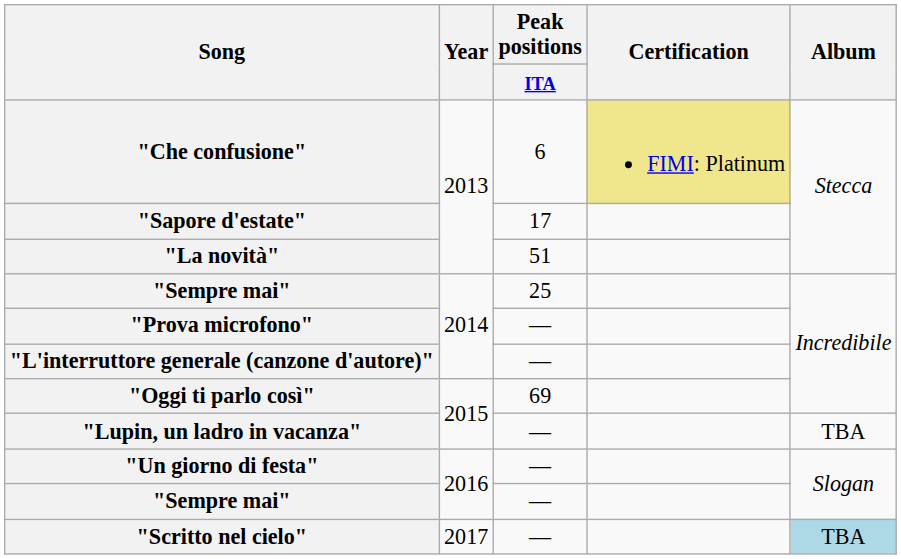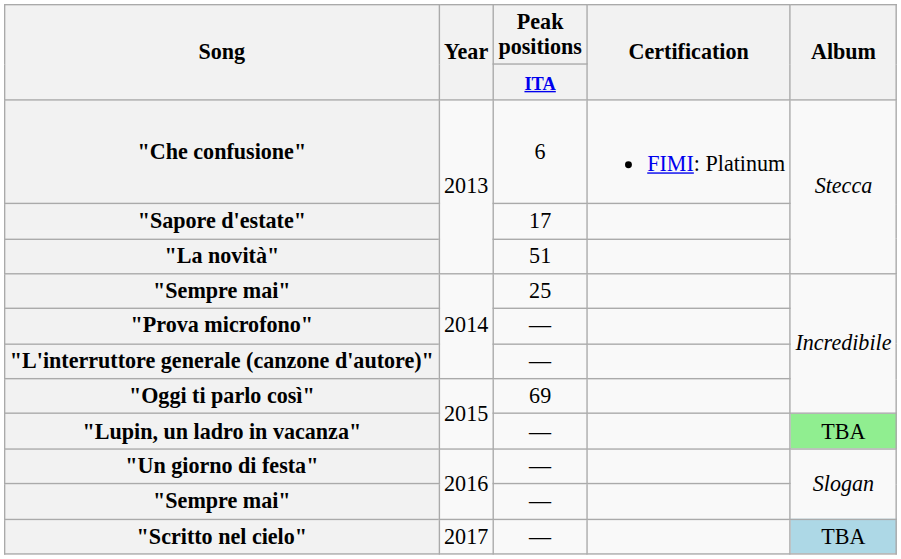(689, 164) khaki background -> (689, 164) no background
(843, 431) no background -> (843, 431) lightgreen background
